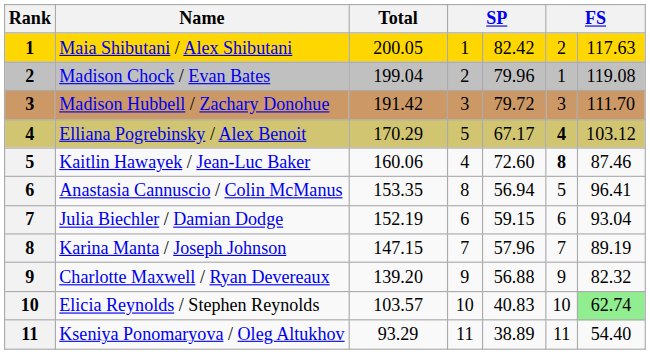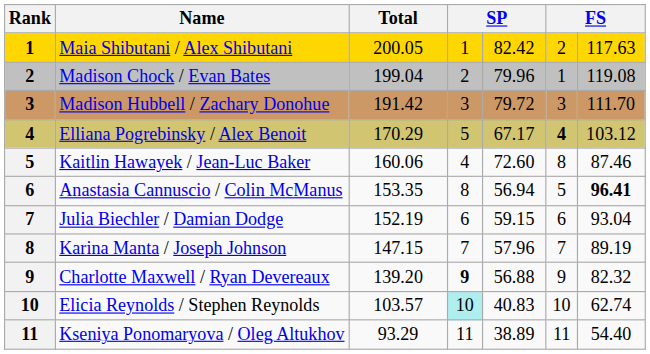(562, 162) bold -> (562, 162) normal
(611, 190) normal -> (611, 190) bold
(465, 276) normal -> (465, 276) bold
(465, 305) no background -> (465, 305) paleturquoise background
(611, 305) lightgreen background -> (611, 305) no background
